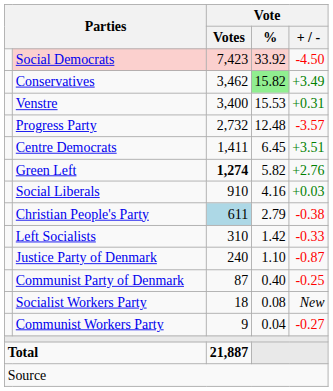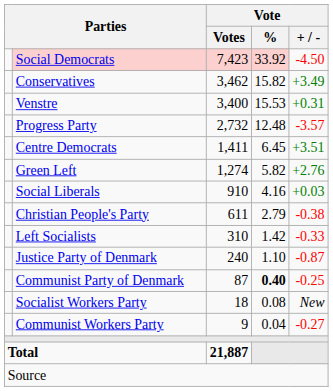(270, 81) lightgreen background -> (270, 81) no background
(232, 170) bold -> (232, 170) normal
(238, 214) lightblue background -> (238, 214) no background
(274, 280) normal -> (274, 280) bold
